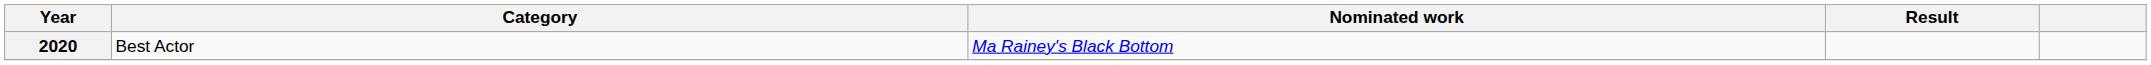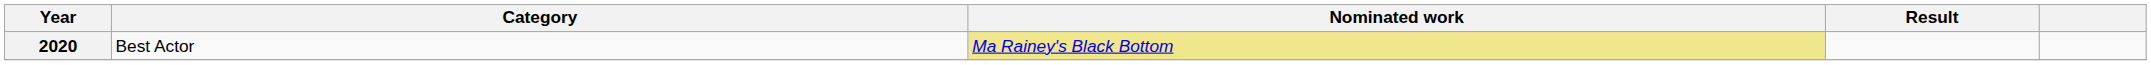(1073, 45) no background -> (1073, 45) khaki background
